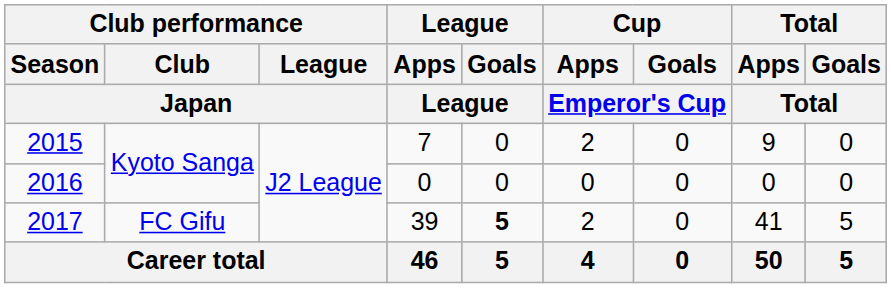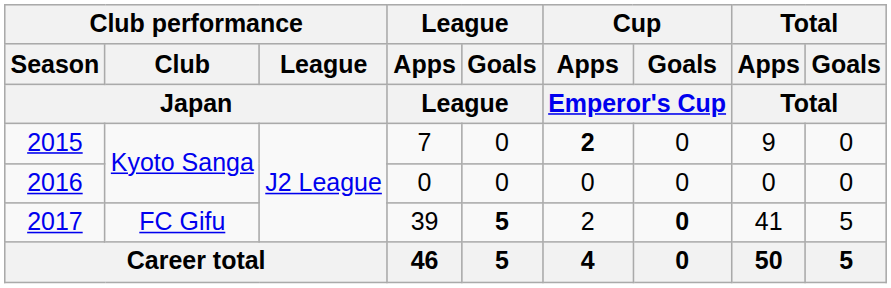(588, 143) normal -> (588, 143) bold
(682, 222) normal -> (682, 222) bold
